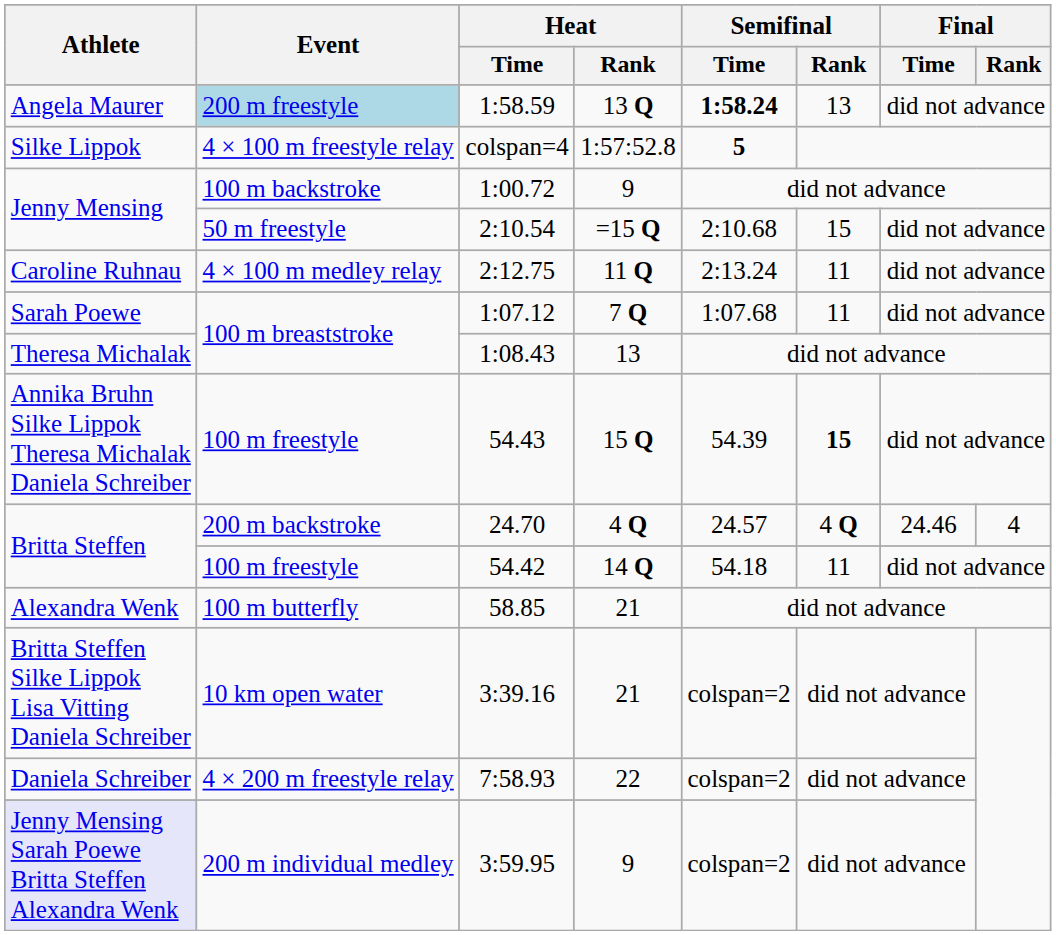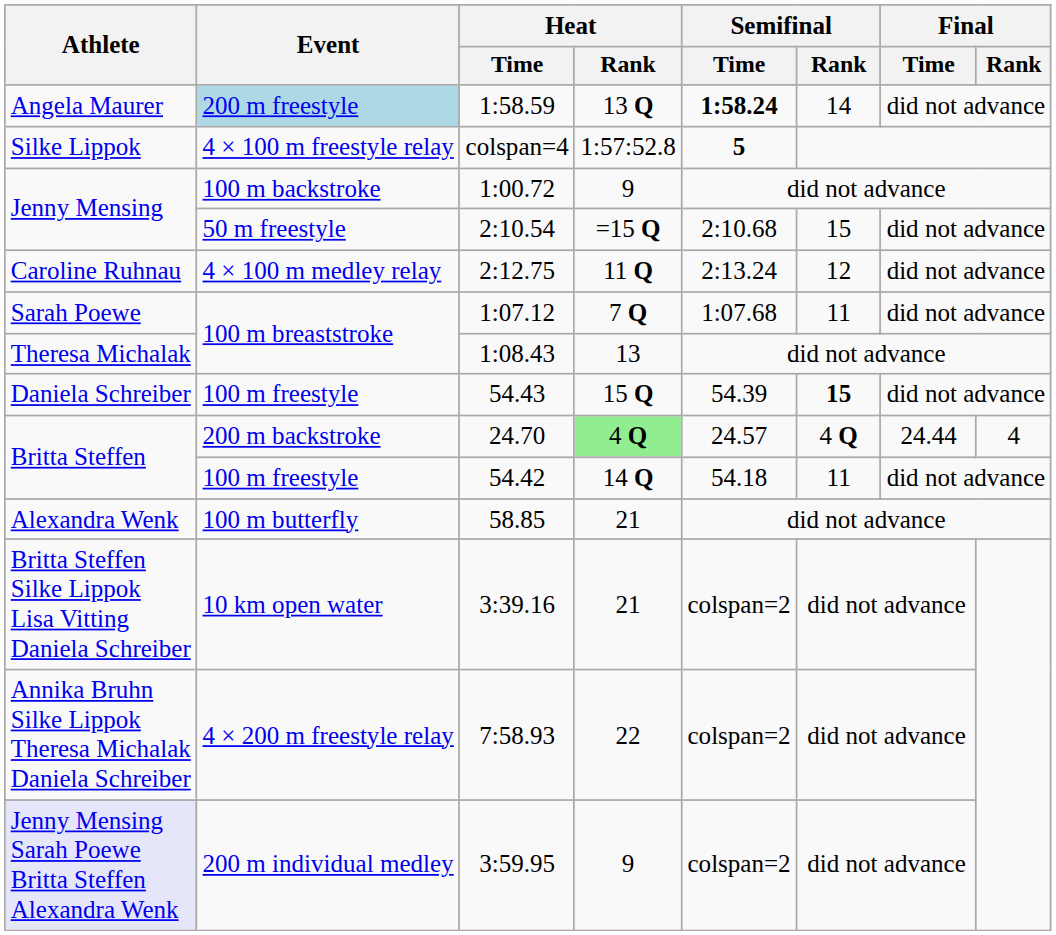(839, 105) 13 -> (839, 105) 14
(839, 271) 11 -> (839, 271) 12
(101, 439) Annika Bruhn Silke Lippok Theresa Michalak Daniela Schreiber -> (101, 395) Daniela Schreiber
(628, 525) no background -> (628, 436) lightgreen background
(929, 525) 24.46 -> (929, 436) 24.44
(101, 779) Daniela Schreiber -> (101, 734) Annika Bruhn Silke Lippok Theresa Michalak Daniela Schreiber
